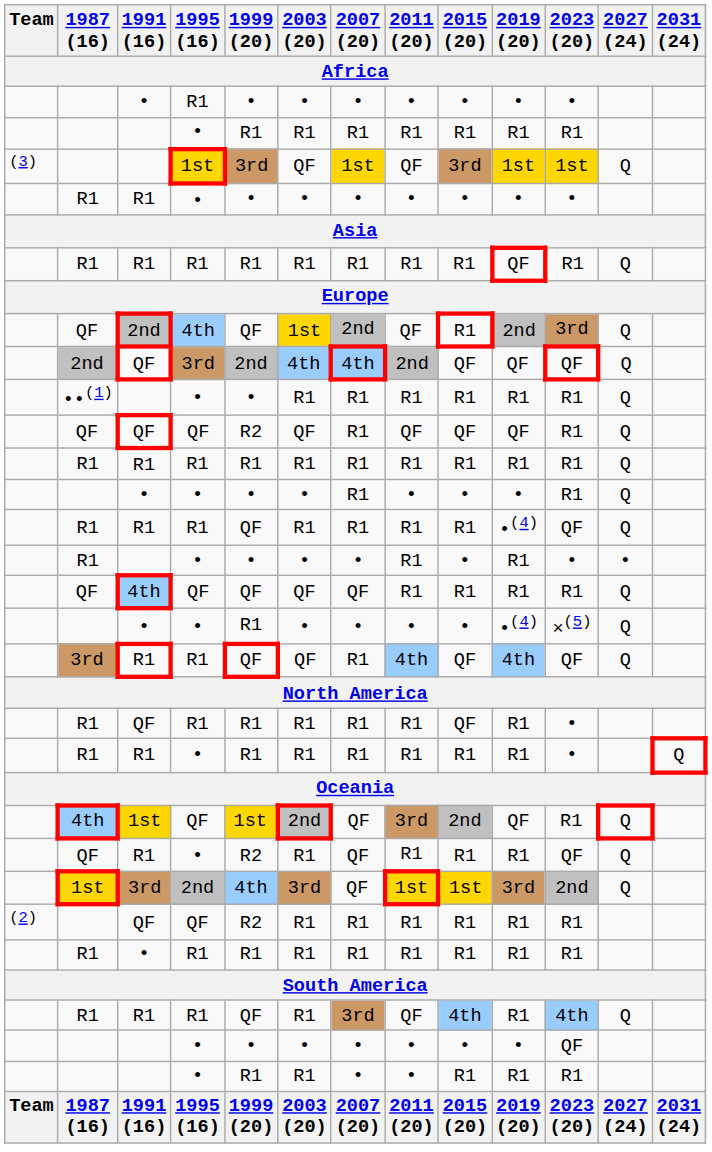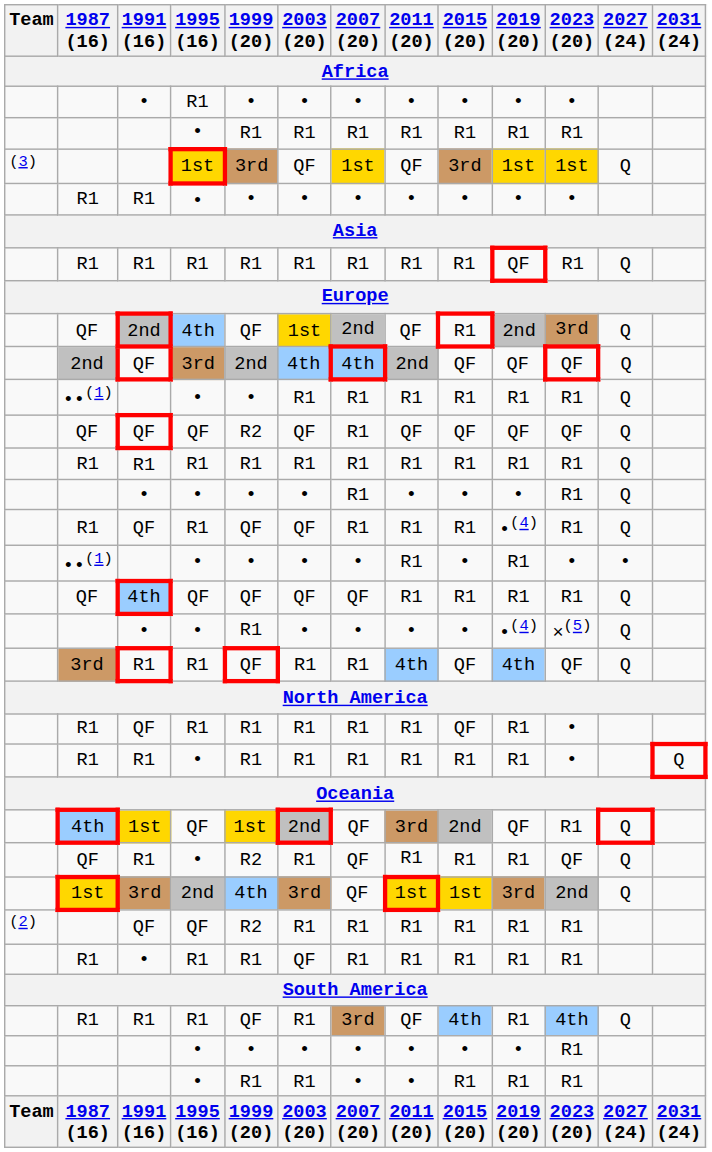(572, 432) R1 -> (572, 432) QF
(144, 528) R1 -> (144, 528) QF
(304, 528) R1 -> (304, 528) QF
(572, 528) QF -> (572, 528) R1
(88, 560) R1 -> (88, 563) ••(1)
(305, 660) QF -> (305, 665) R1
(304, 955) R1 -> (304, 960) QF
(572, 1046) QF -> (572, 1051) R1
